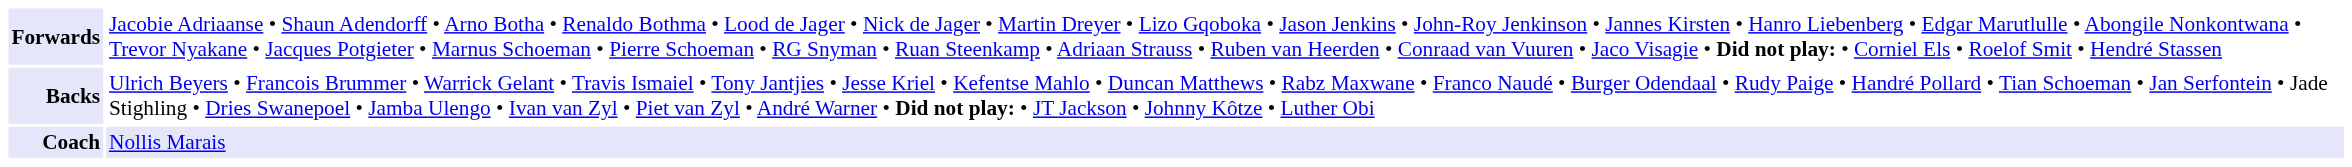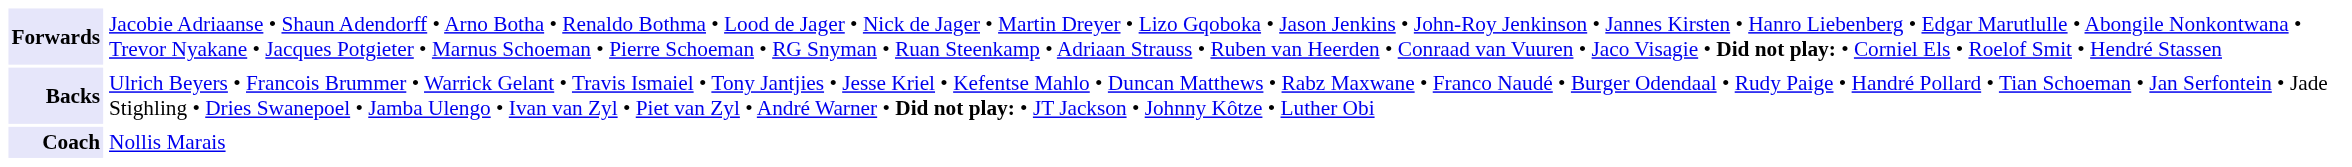(167, 142) lavender background -> (167, 142) no background
